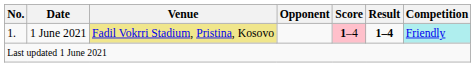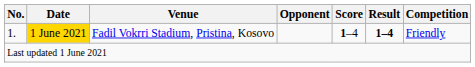(58, 33) no background -> (58, 33) gold background
(183, 33) khaki background -> (183, 33) no background
(349, 33) pink background -> (349, 33) no background
(426, 33) paleturquoise background -> (426, 33) no background
